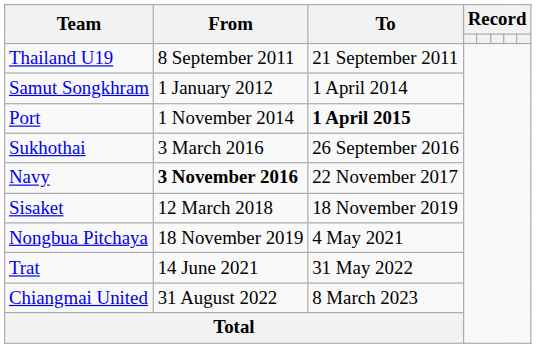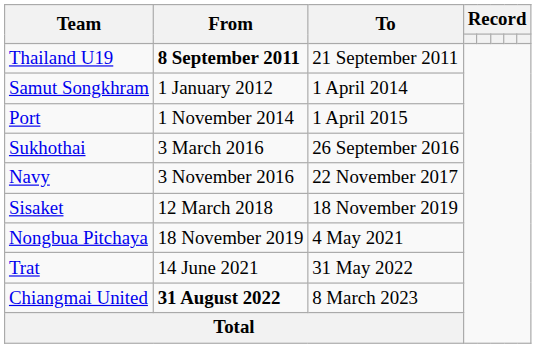(226, 58) normal -> (229, 58) bold
(361, 118) bold -> (360, 118) normal
(228, 177) bold -> (226, 177) normal
(217, 297) normal -> (219, 297) bold
